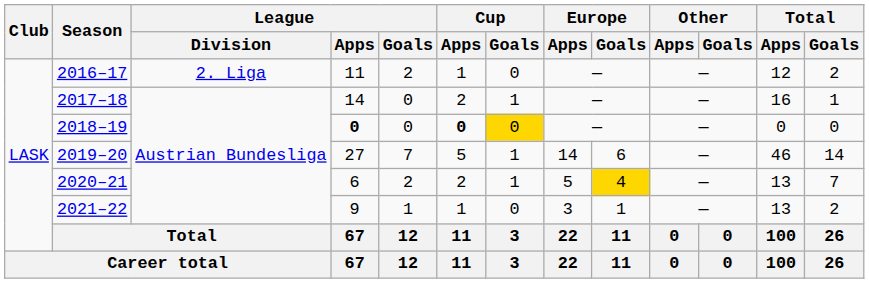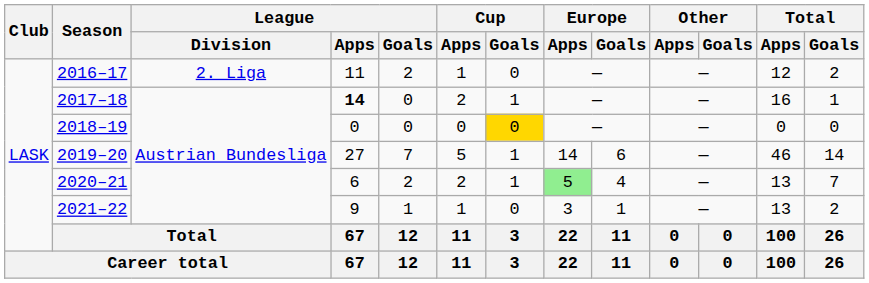(355, 100) normal -> (355, 100) bold
(355, 128) bold -> (355, 128) normal
(461, 128) bold -> (461, 128) normal
(568, 182) no background -> (568, 182) lightgreen background
(621, 182) gold background -> (621, 182) no background
